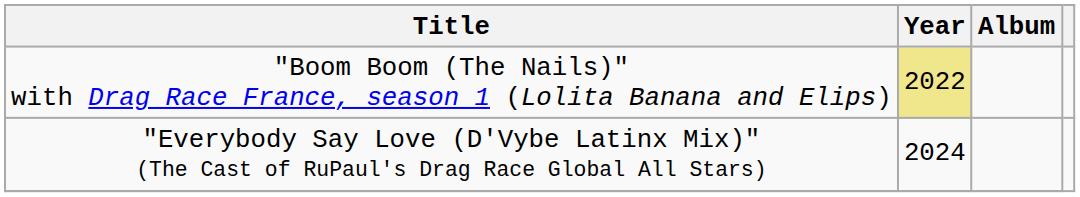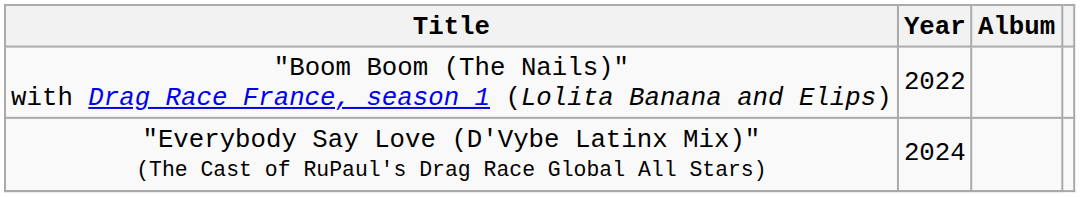(935, 83) khaki background -> (935, 83) no background
